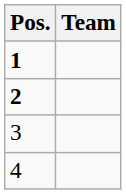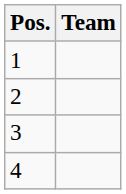(16, 59) bold -> (16, 59) normal
(16, 96) bold -> (16, 96) normal
